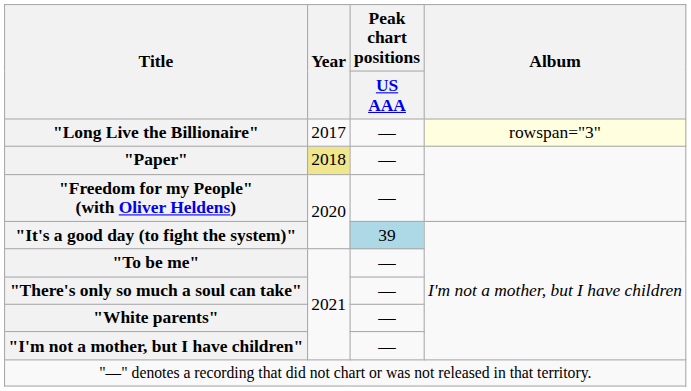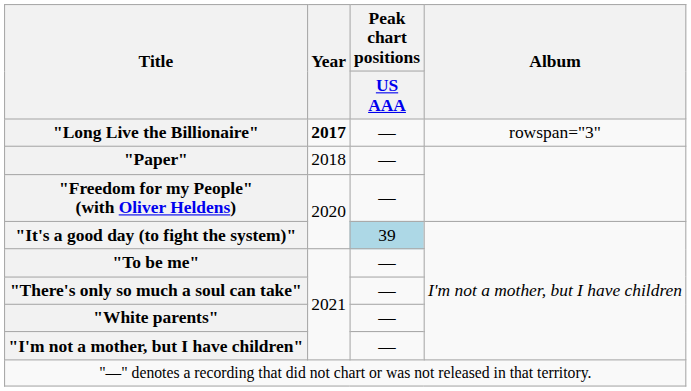(329, 132) normal -> (329, 132) bold
(555, 132) lightyellow background -> (555, 132) no background
(329, 160) khaki background -> (329, 160) no background
